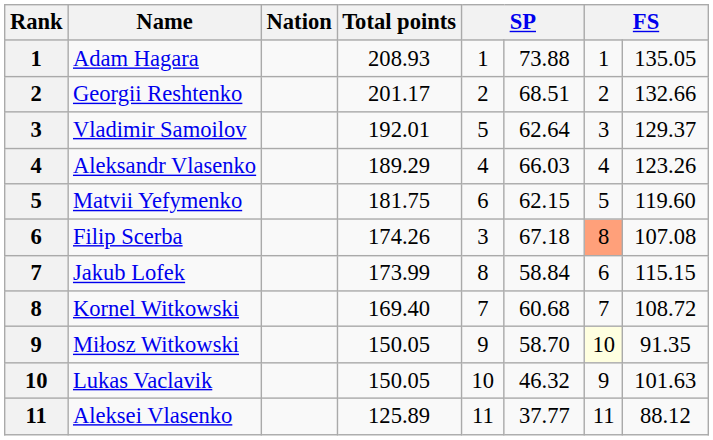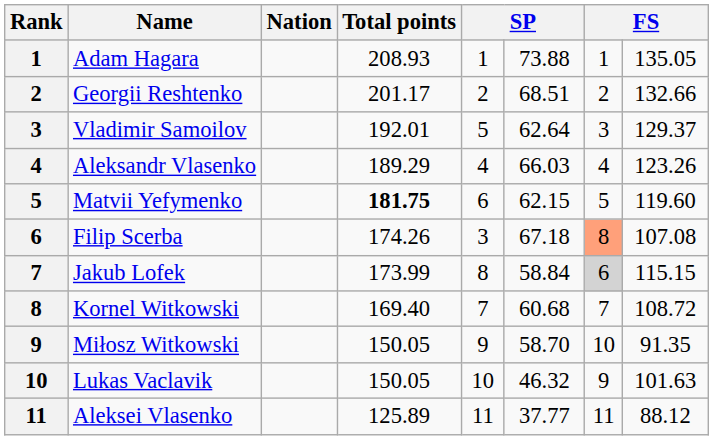(399, 201) normal -> (399, 201) bold
(604, 272) no background -> (604, 272) lightgrey background
(604, 344) lightyellow background -> (604, 344) no background
